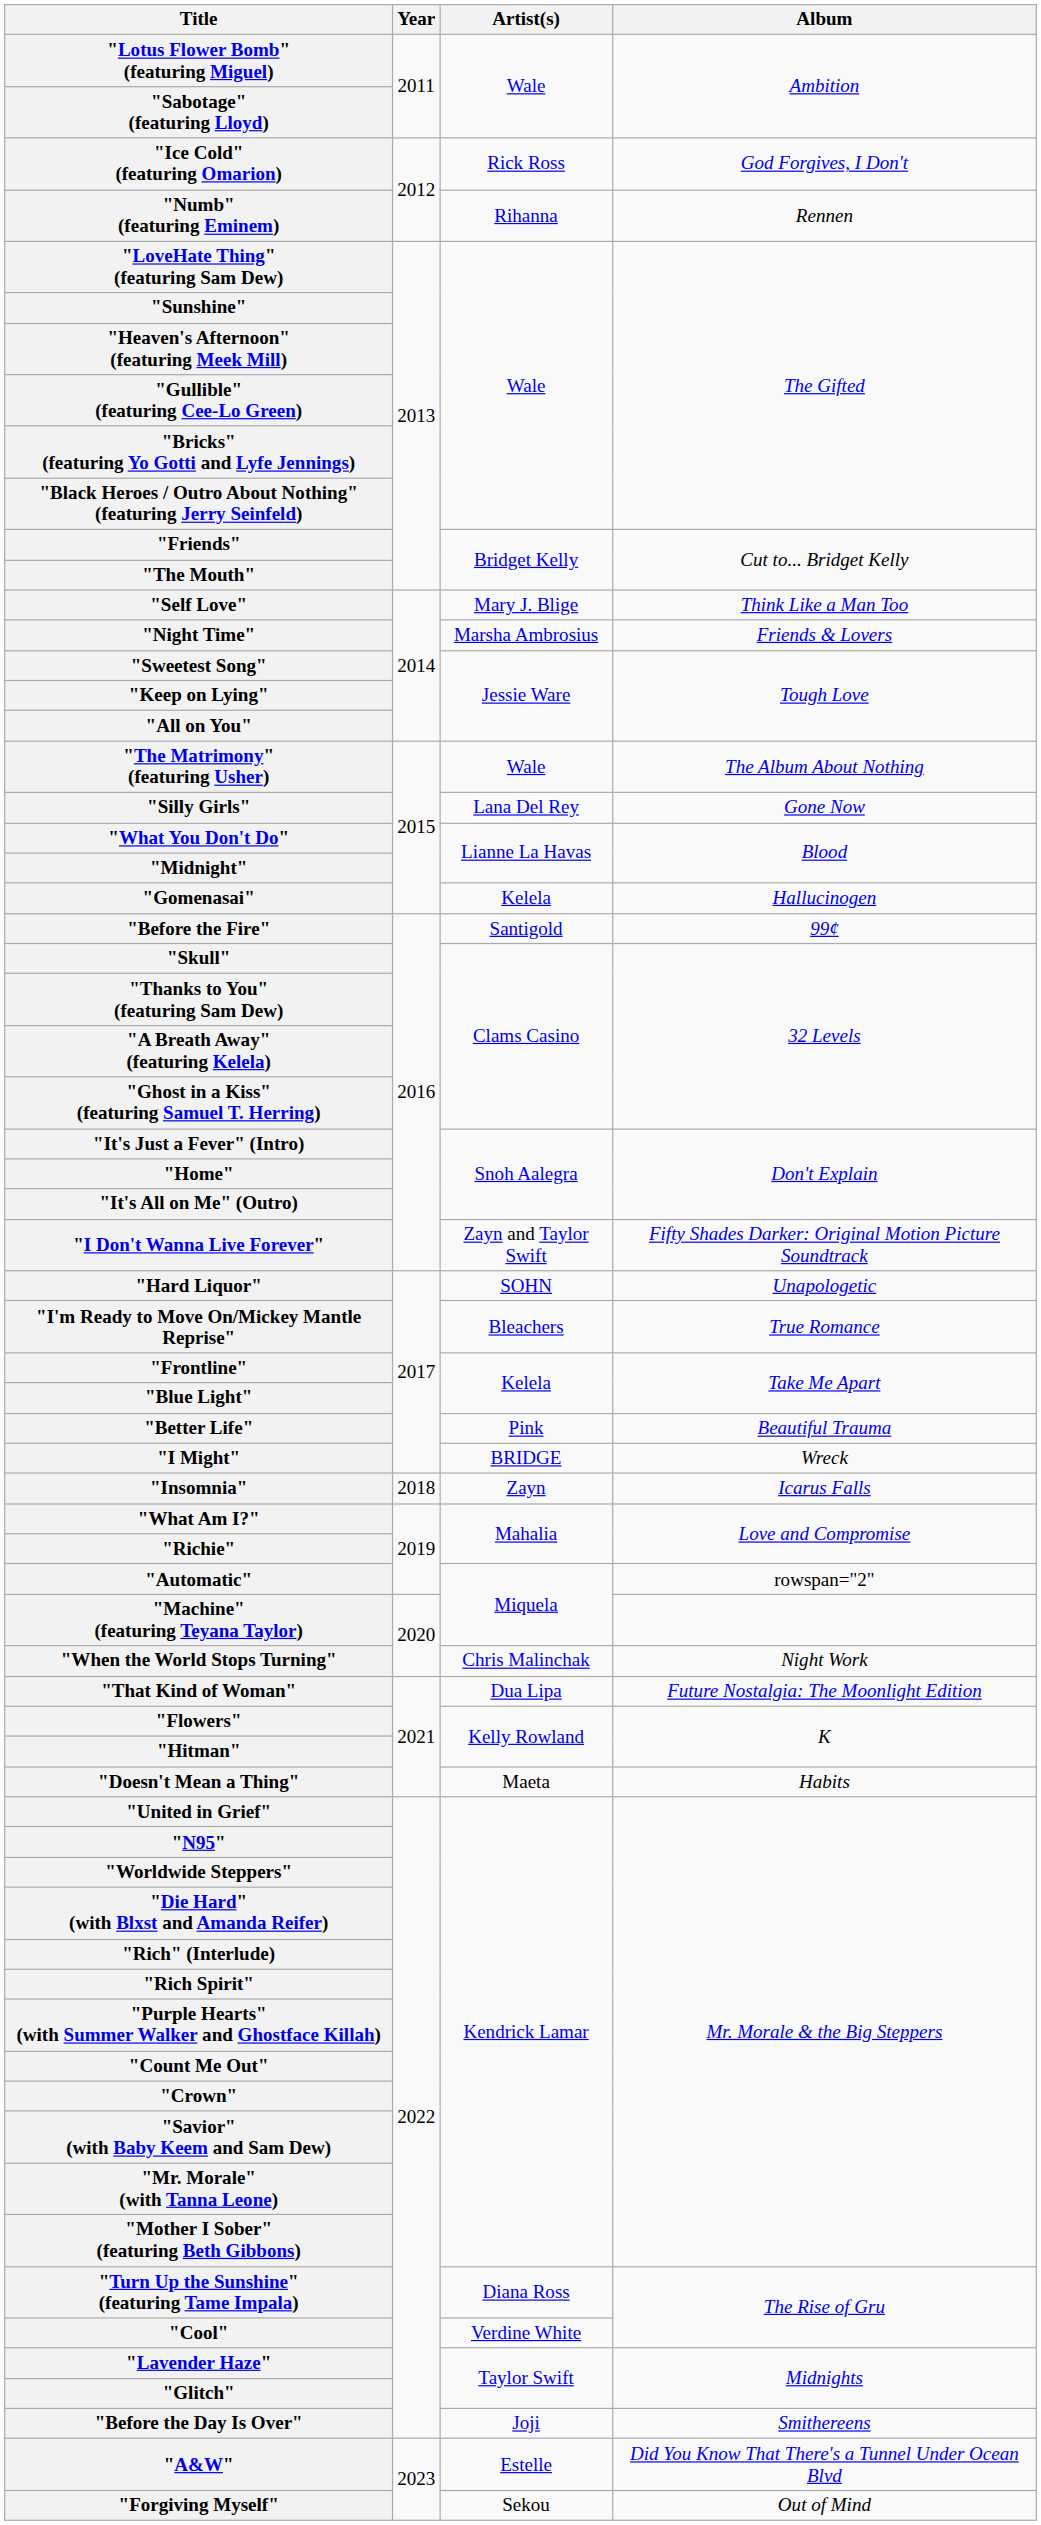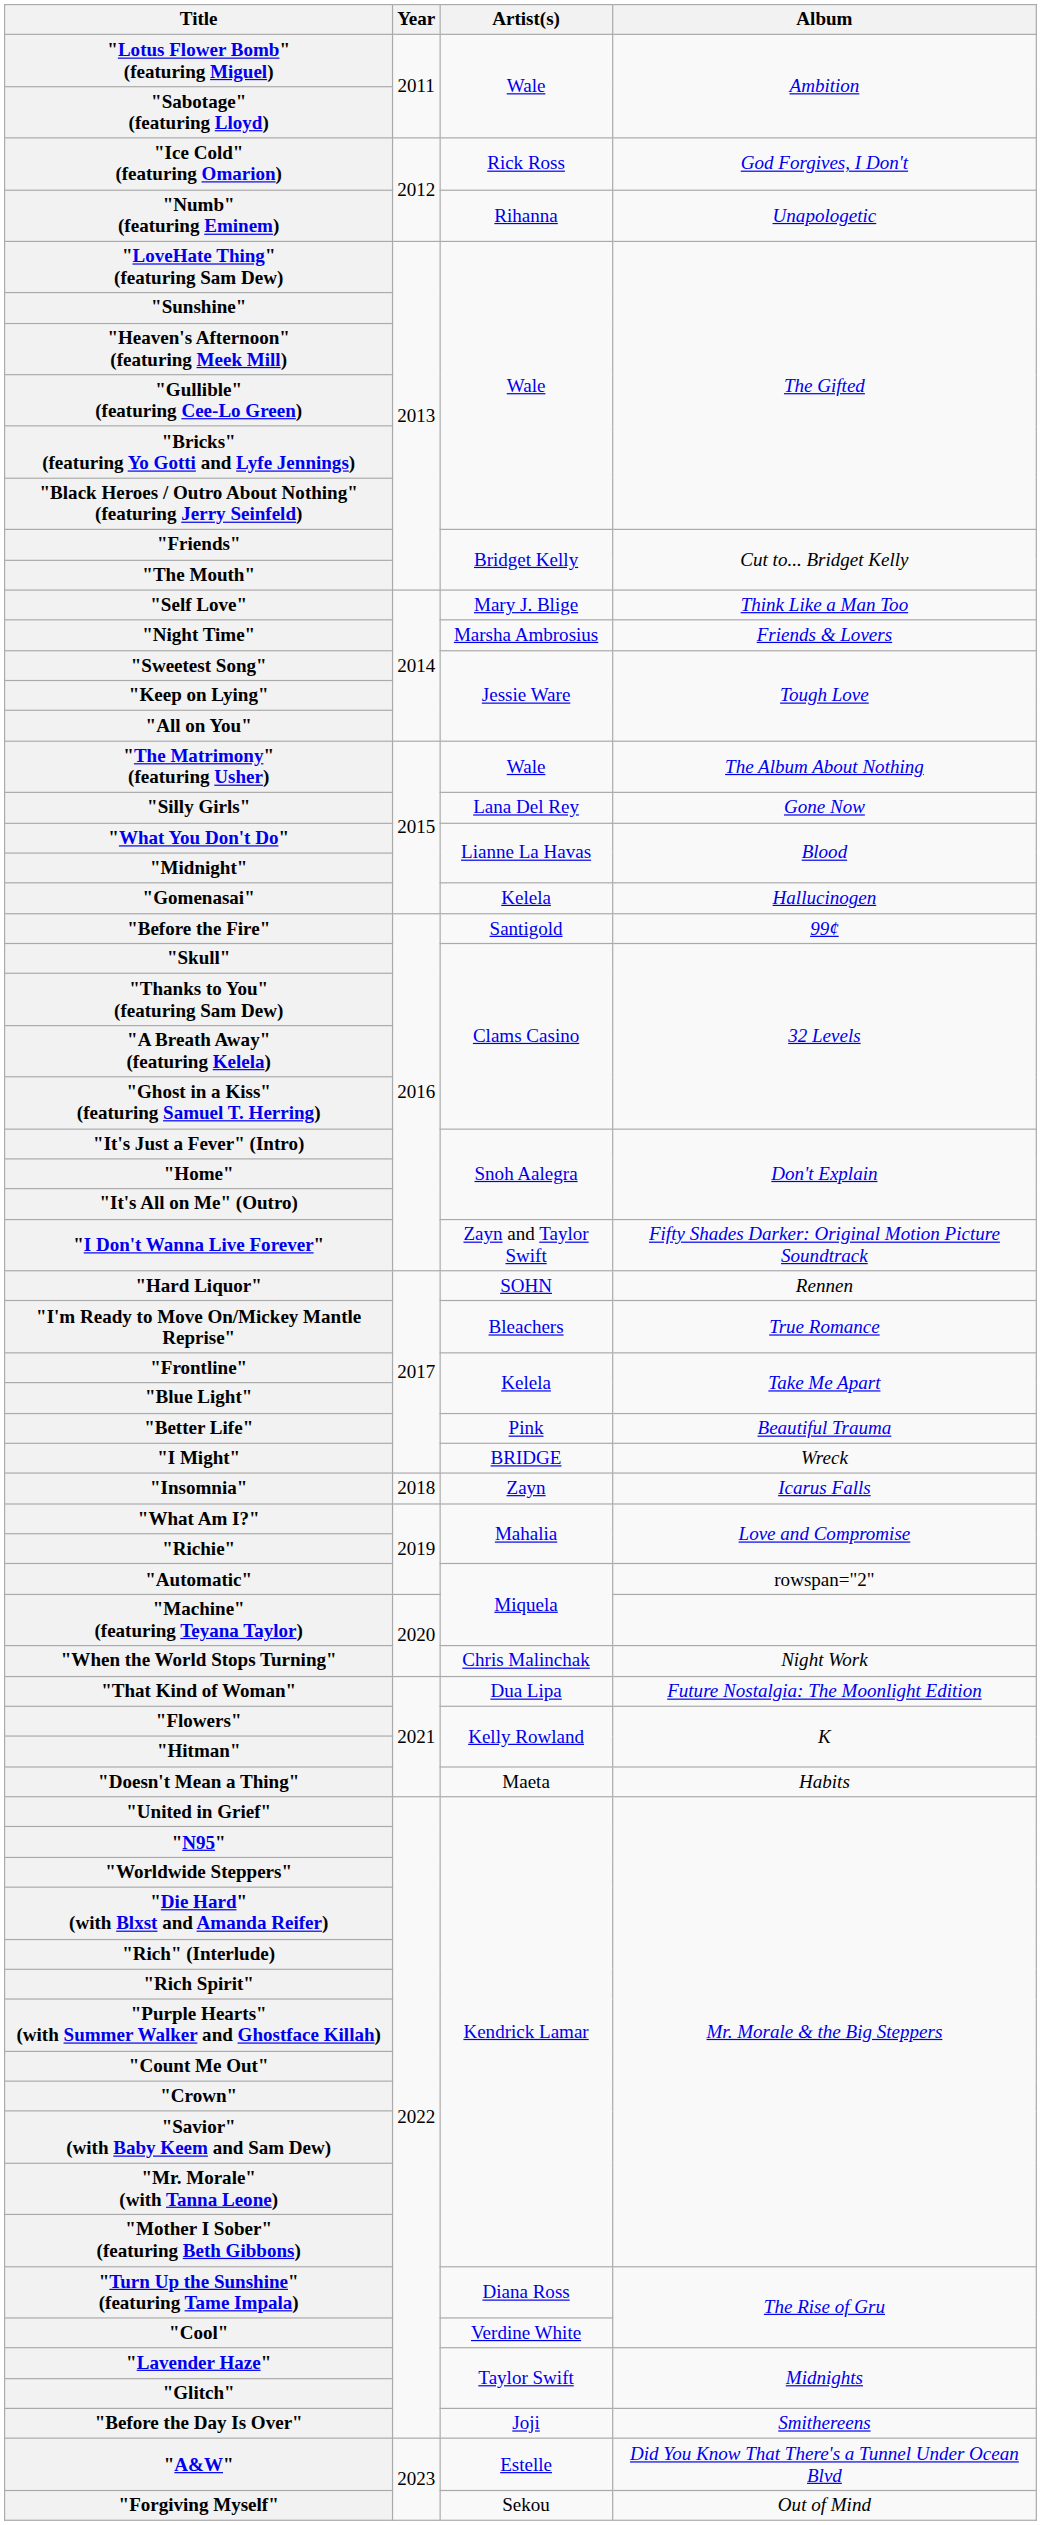(824, 215) Rennen -> (824, 215) Unapologetic
(824, 1285) Unapologetic -> (824, 1285) Rennen
